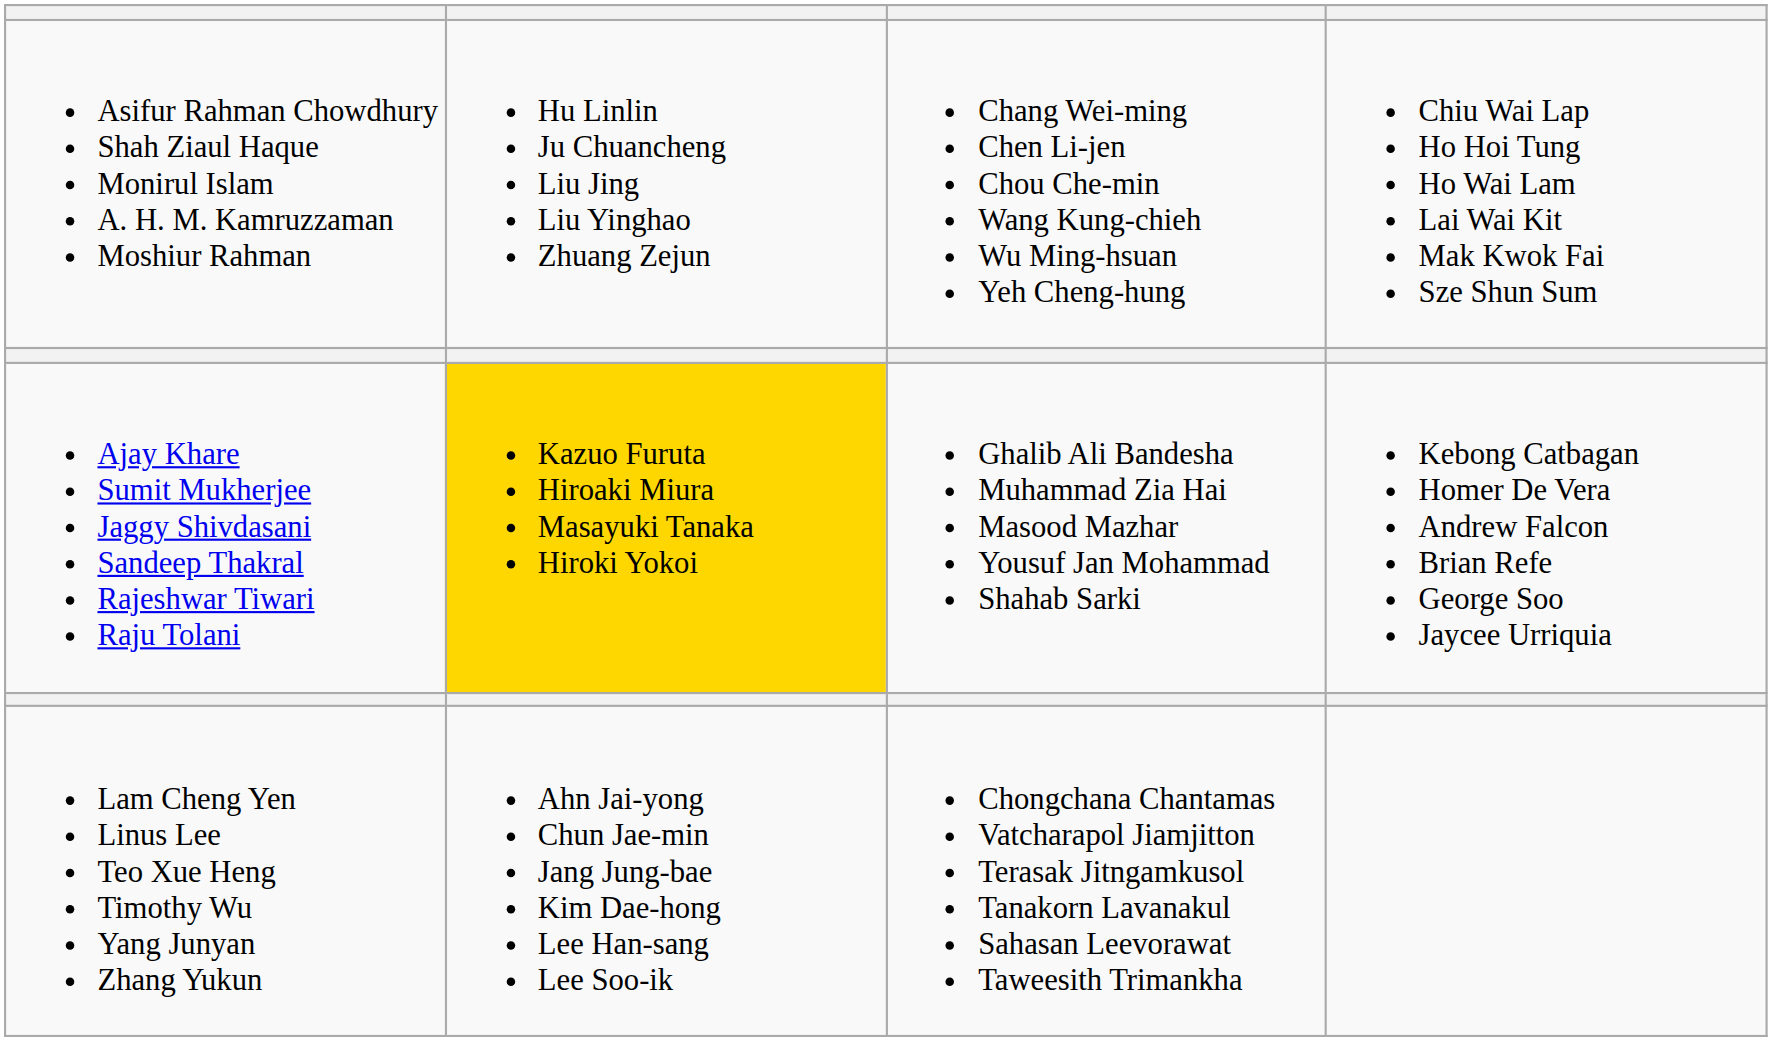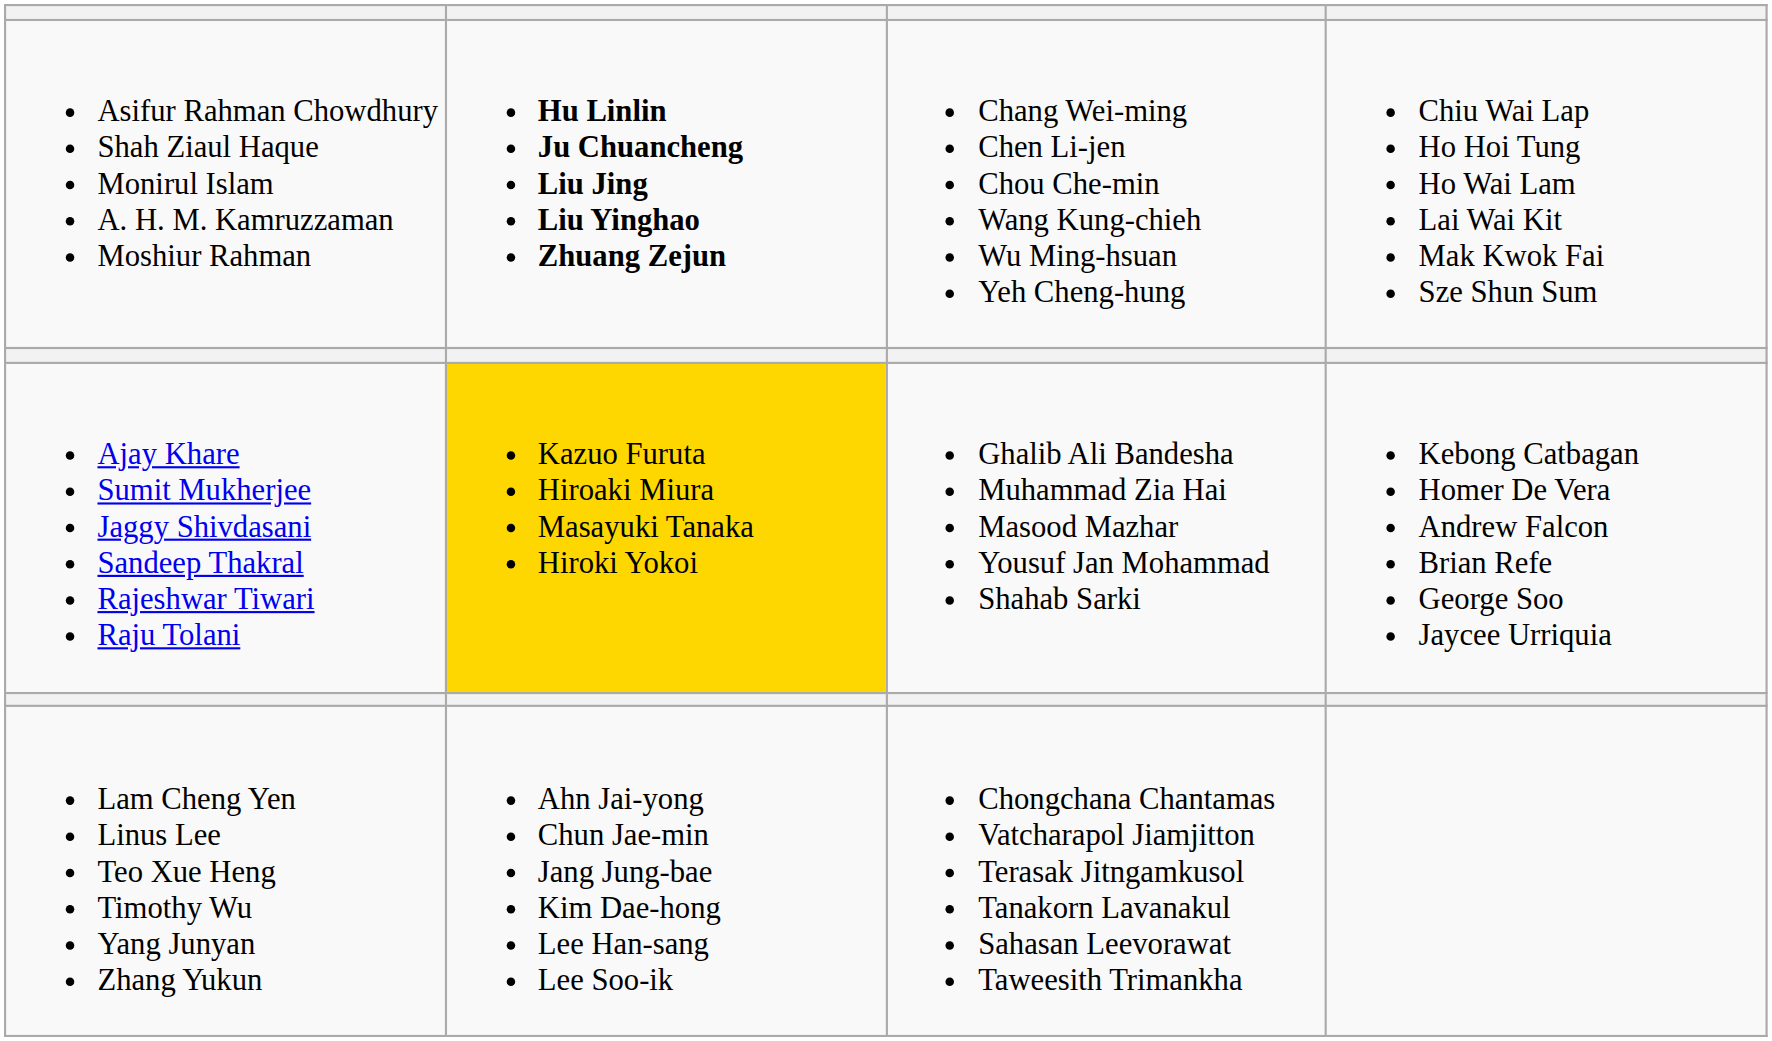(666, 184) normal -> (666, 184) bold
